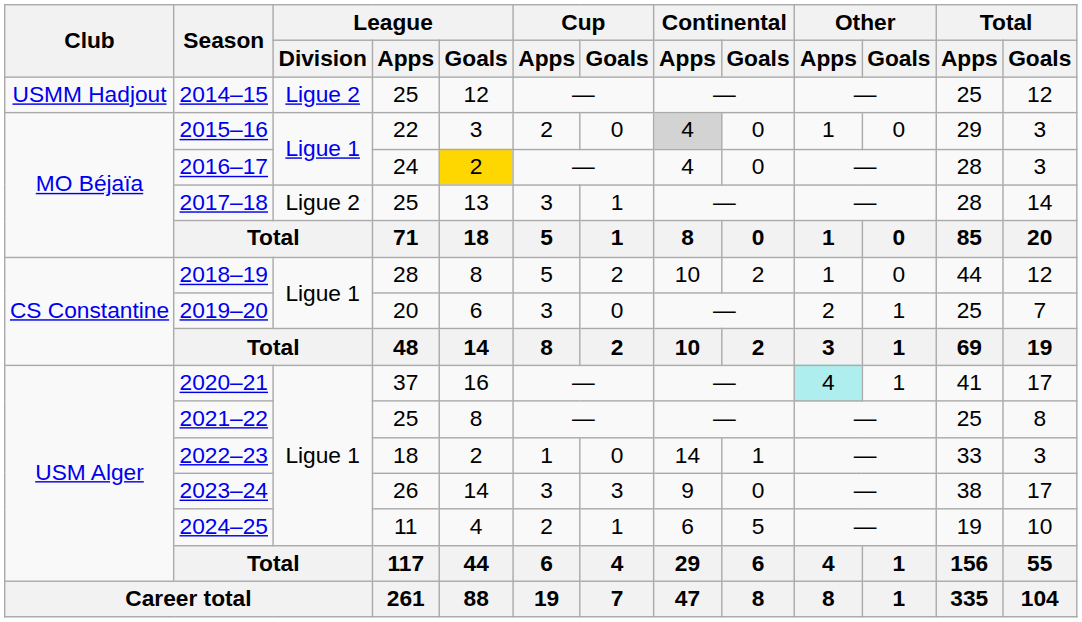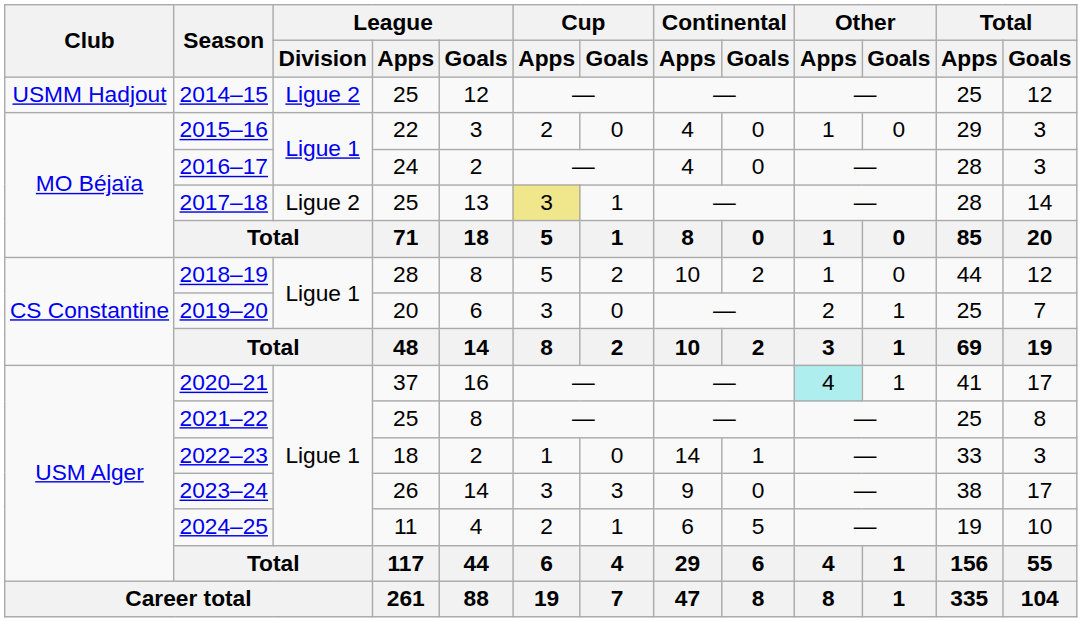(688, 130) lightgrey background -> (688, 130) no background
(476, 166) gold background -> (476, 166) no background
(547, 202) no background -> (547, 202) khaki background
